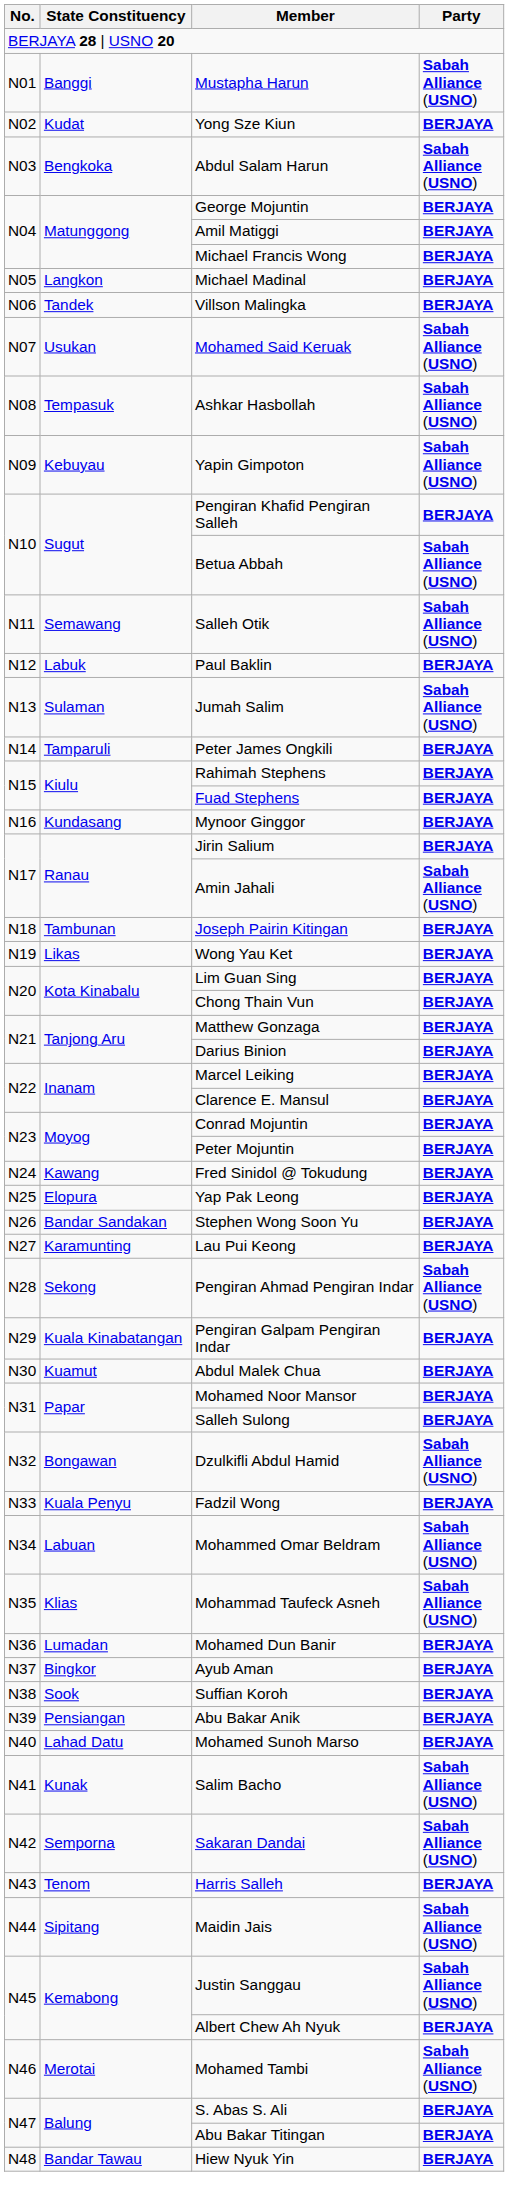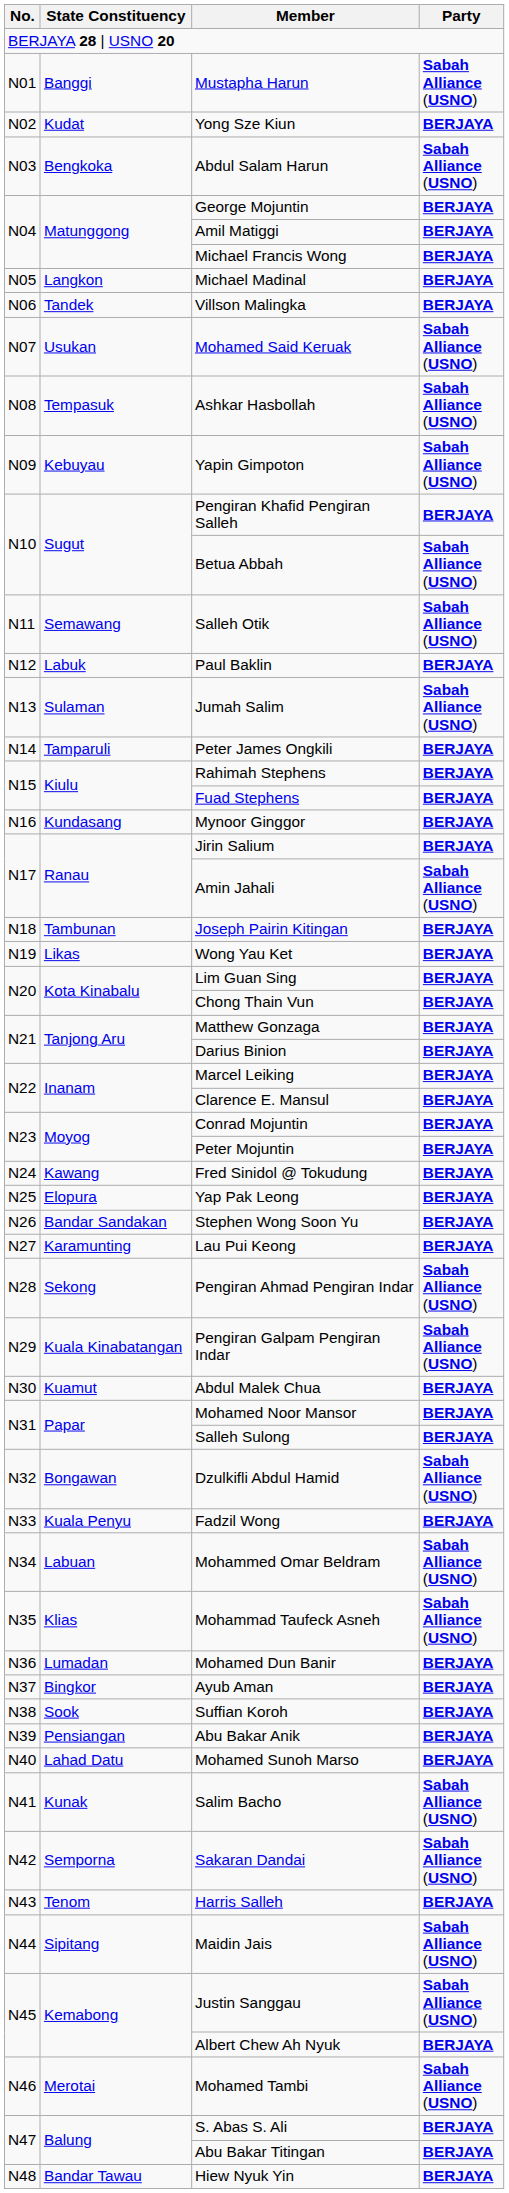(458, 1338) BERJAYA -> (452, 1346) Sabah Alliance (USNO)
